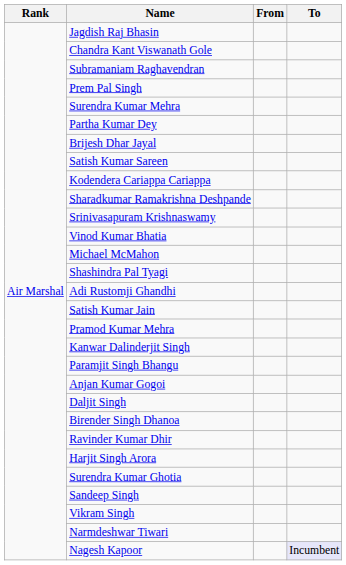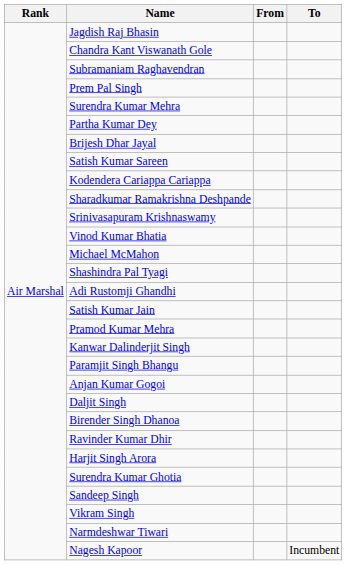(314, 550) lavender background -> (314, 550) no background
